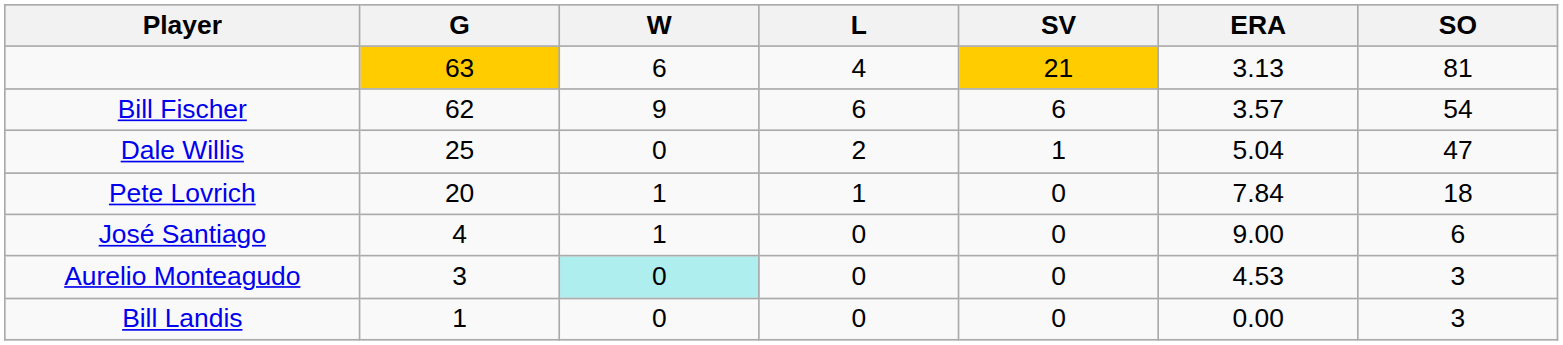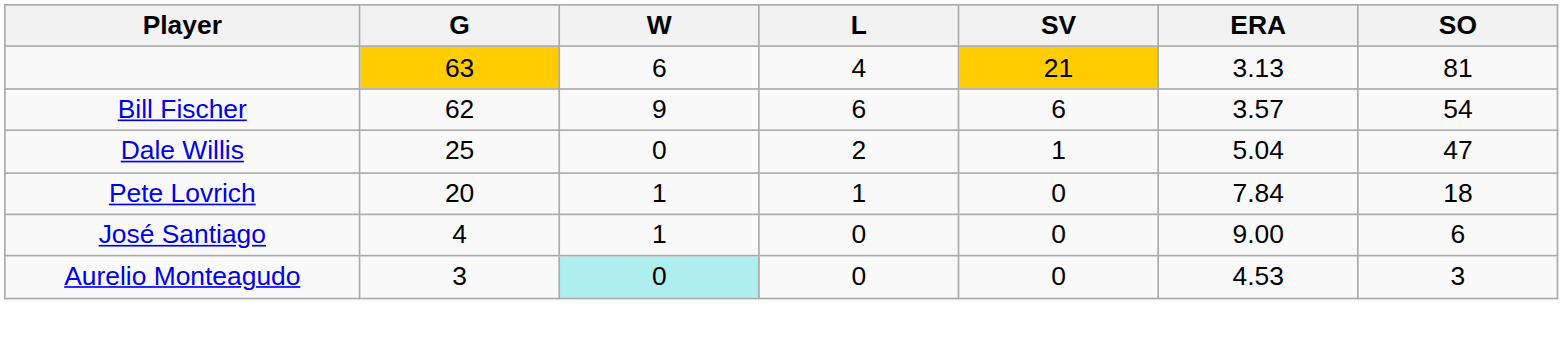- row: (182, 318)
